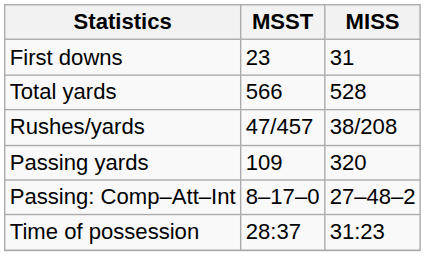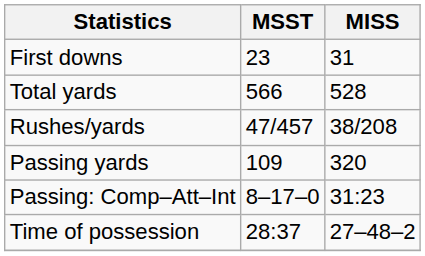(373, 197) 27–48–2 -> (357, 197) 31:23
(357, 232) 31:23 -> (373, 232) 27–48–2
